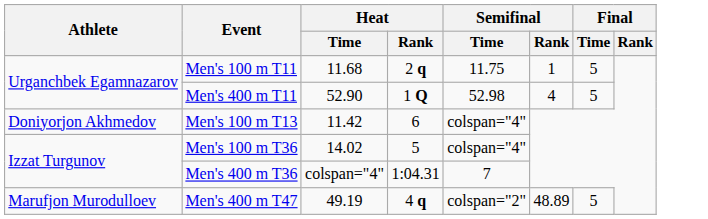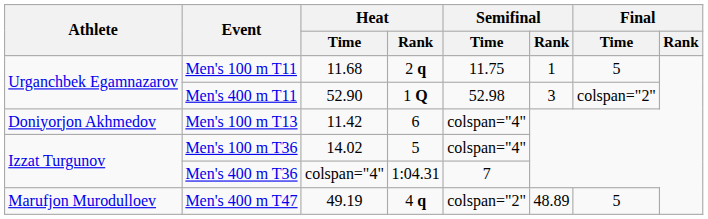(552, 95) 4 -> (552, 95) 3
(594, 95) 5 -> (616, 95) colspan="2"
